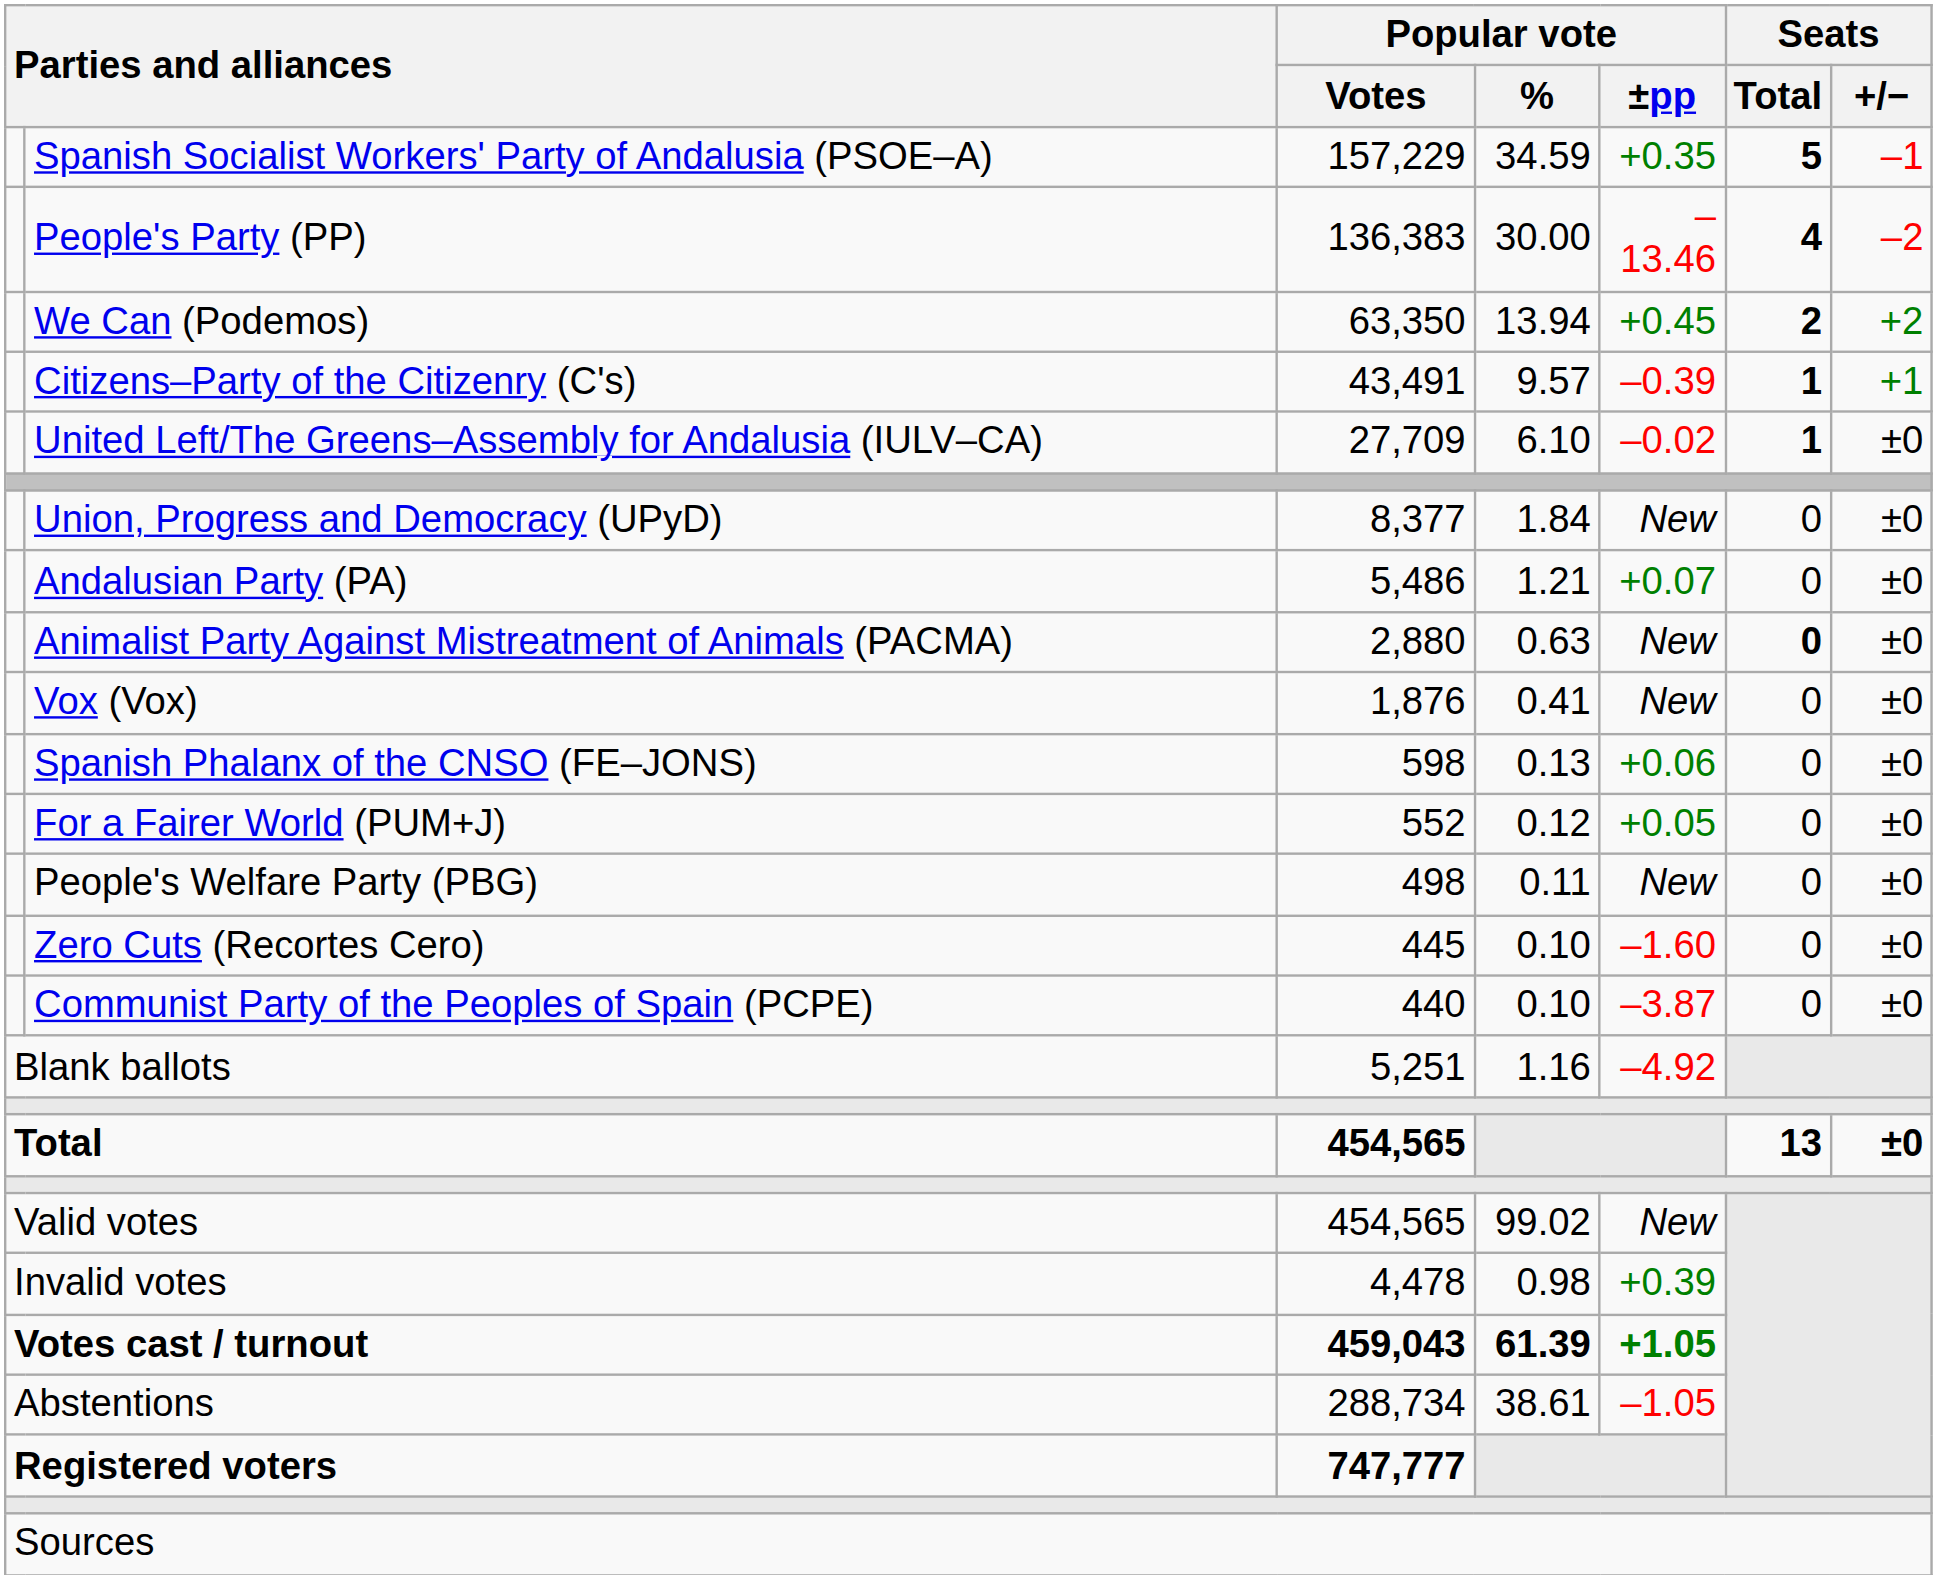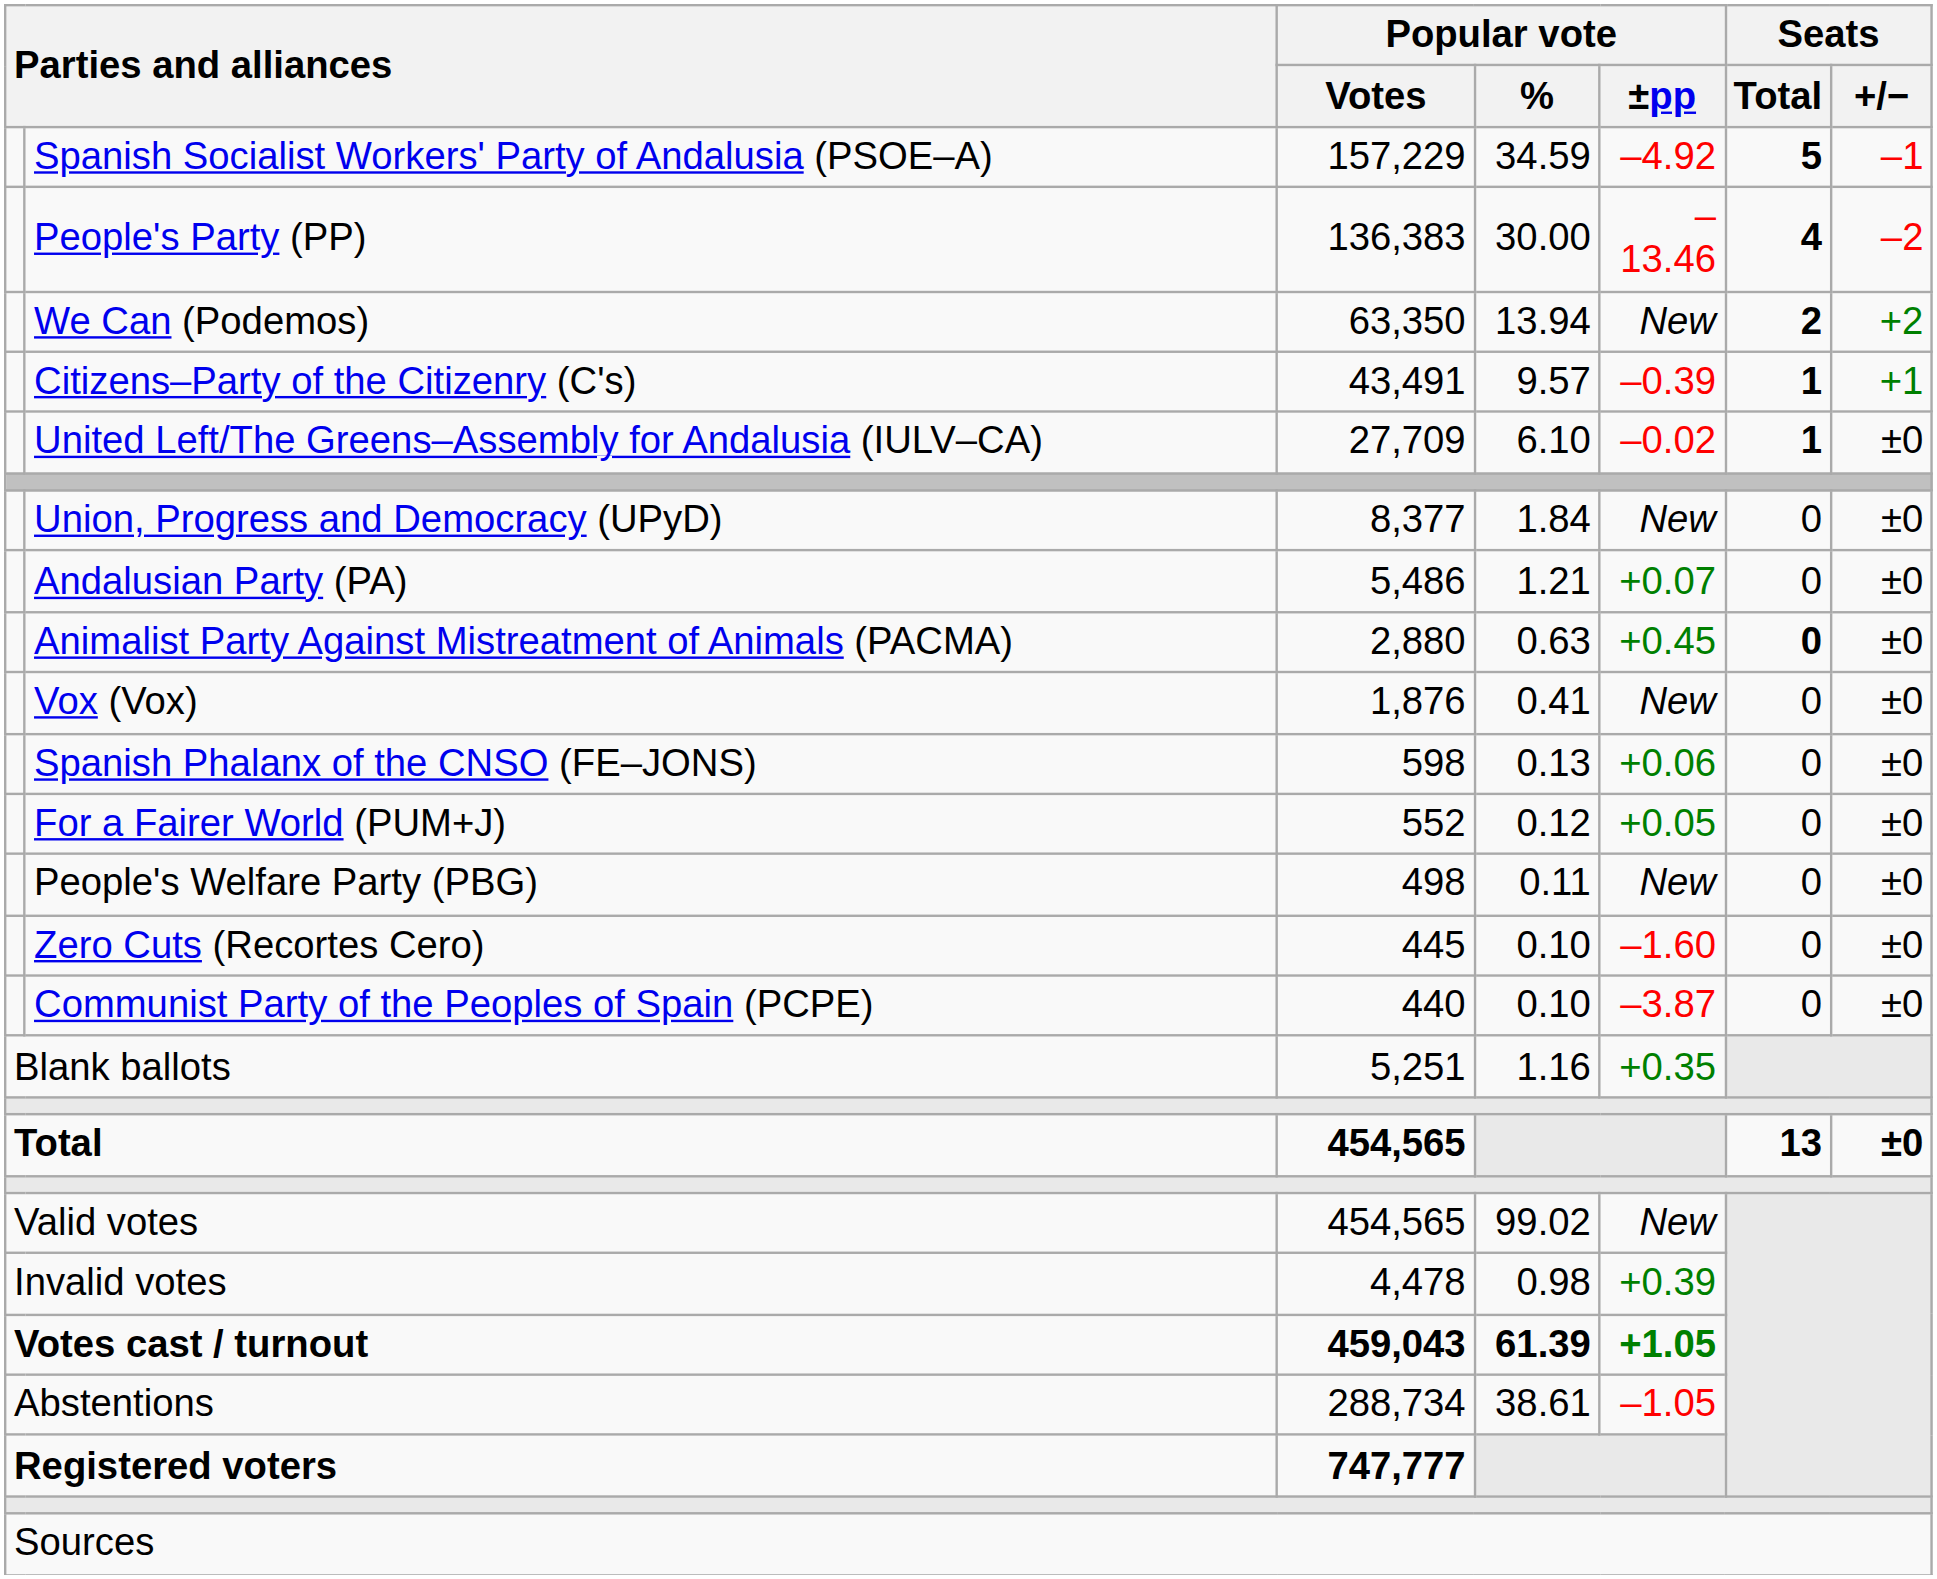(1668, 156) +0.35 -> (1668, 156) –4.92
(1668, 320) +0.45 -> (1678, 320) New
(1678, 641) New -> (1668, 641) +0.45
(1668, 1065) –4.92 -> (1668, 1065) +0.35
